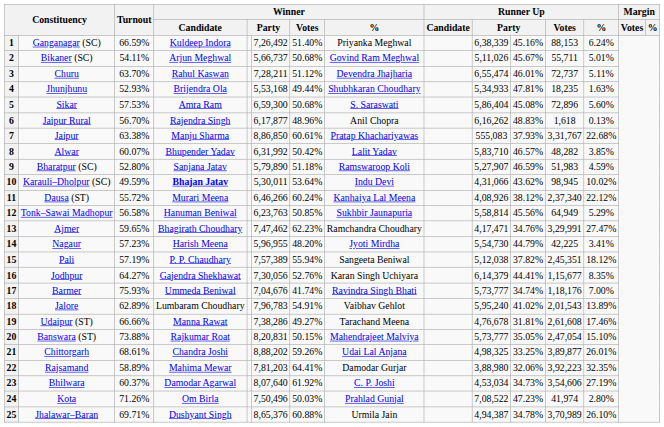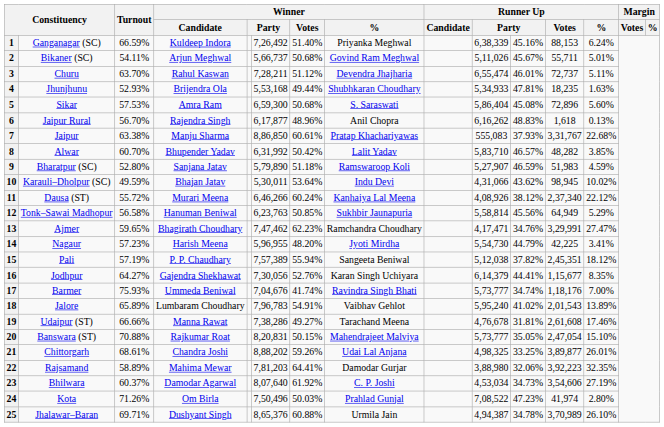(134, 151) 60.07% -> (134, 151) 60.70%
(200, 182) bold -> (200, 182) normal
(134, 306) 62.89% -> (134, 306) 65.89%
(134, 337) 73.88% -> (134, 337) 70.88%
